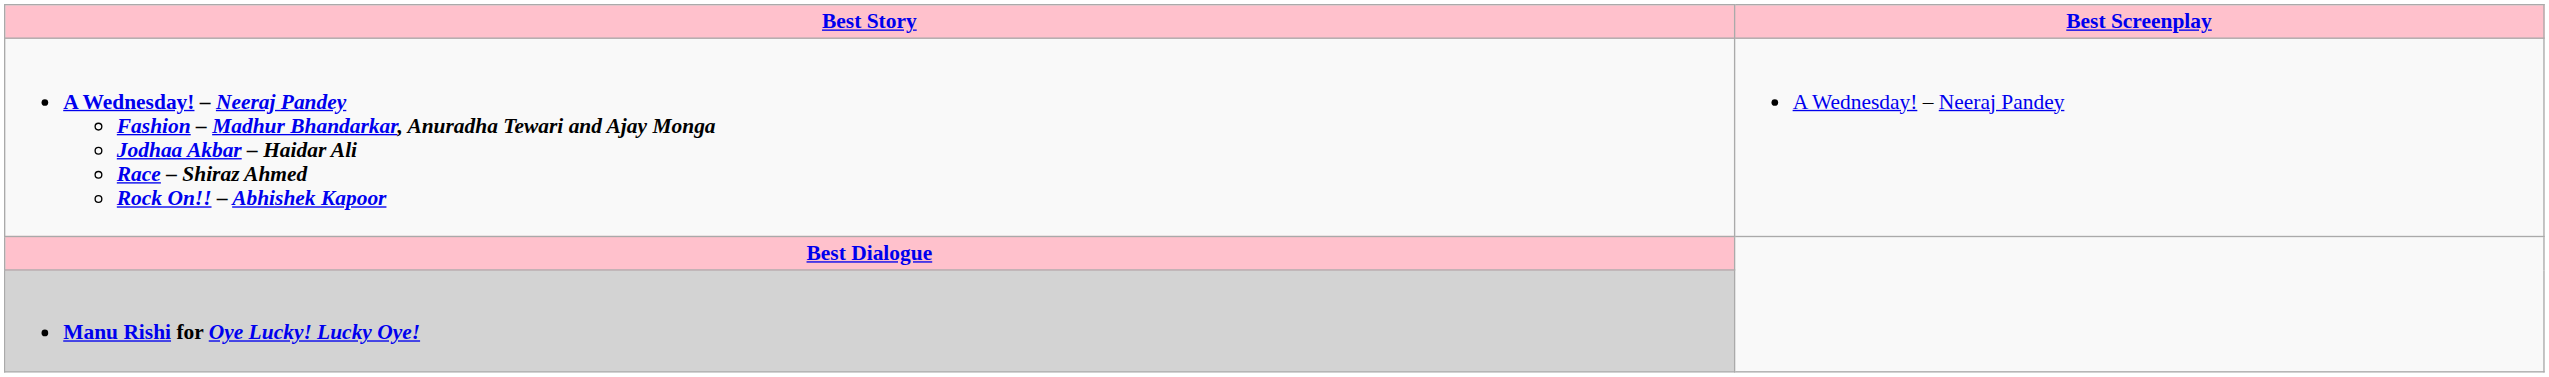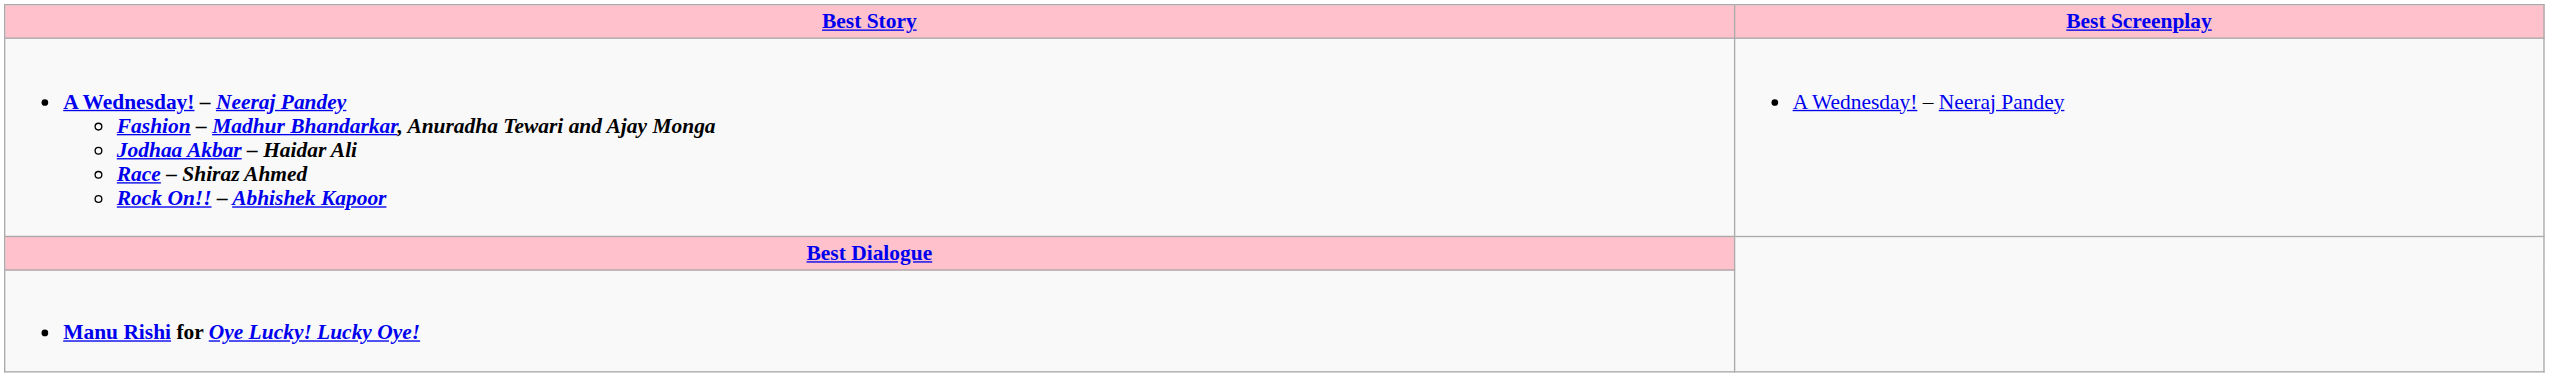(869, 333) lightgrey background -> (869, 333) no background
